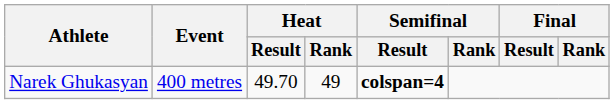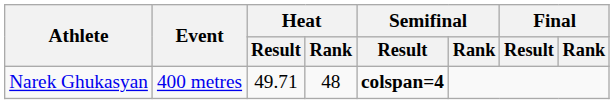(276, 82) 49.70 -> (276, 82) 49.71
(331, 82) 49 -> (331, 82) 48
